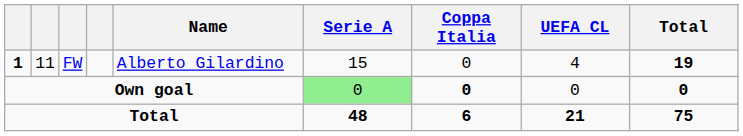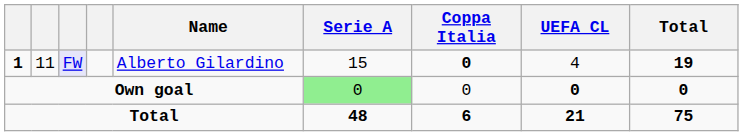(73, 64) no background -> (73, 64) lavender background
(466, 64) normal -> (466, 64) bold
(466, 90) bold -> (466, 90) normal
(575, 90) normal -> (575, 90) bold
